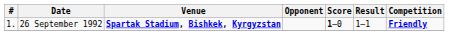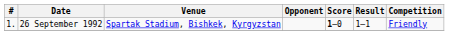(193, 24) bold -> (193, 24) normal
(408, 24) bold -> (408, 24) normal
